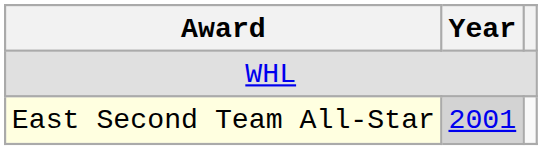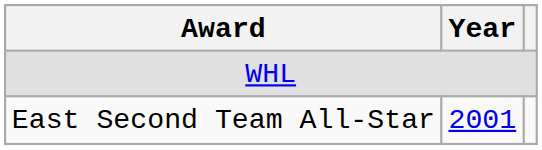(223, 120) lightyellow background -> (223, 120) no background
(482, 120) lightgrey background -> (482, 120) no background
